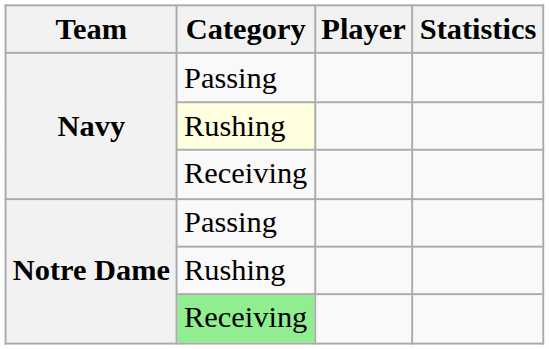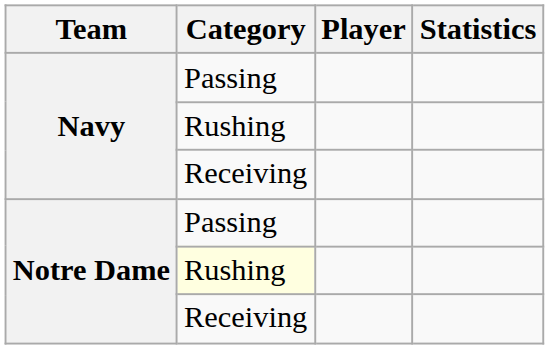(235, 125) lightyellow background -> (235, 125) no background
(235, 270) no background -> (235, 270) lightyellow background
(246, 318) lightgreen background -> (246, 318) no background
